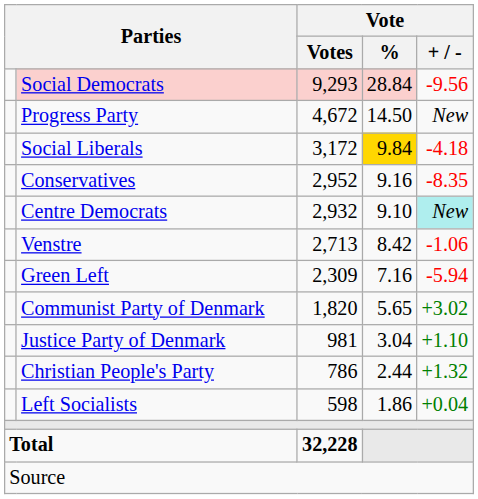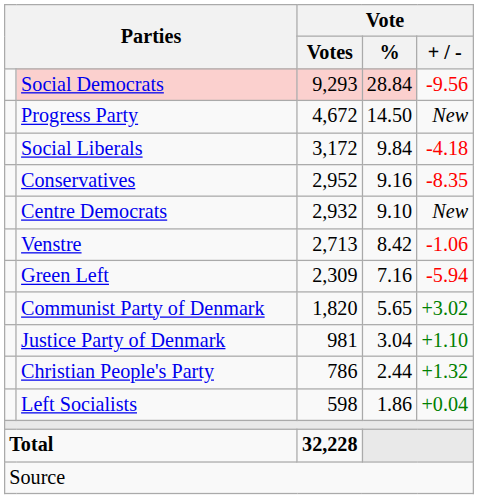(395, 148) gold background -> (395, 148) no background
(450, 212) paleturquoise background -> (450, 212) no background
